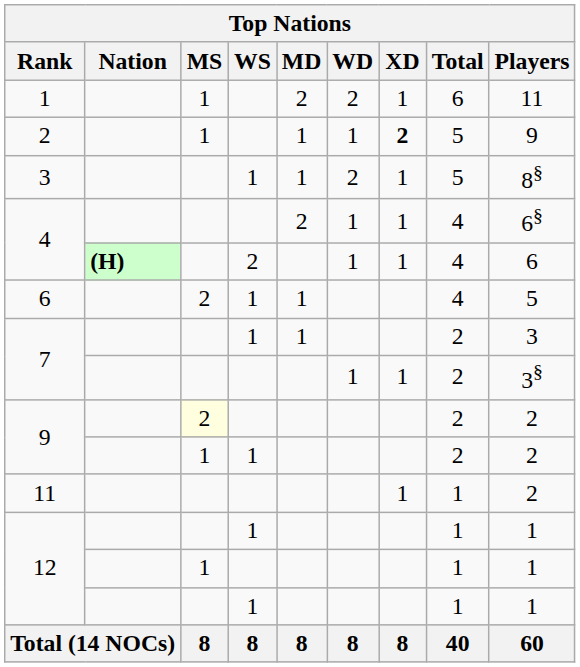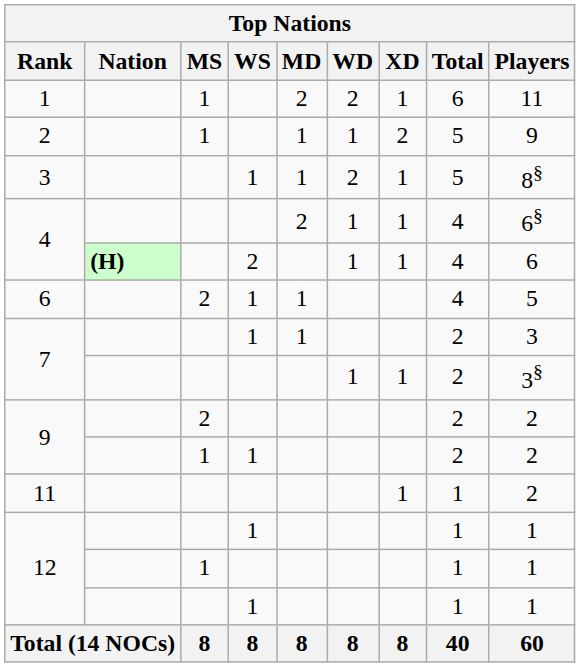(402, 135) bold -> (402, 135) normal
(205, 418) lightyellow background -> (205, 418) no background
